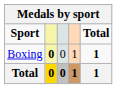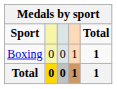(51, 53) bold -> (51, 53) normal
